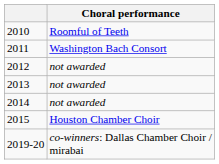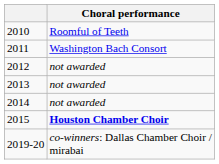(104, 119) normal -> (109, 119) bold
